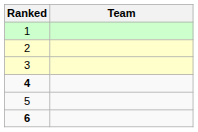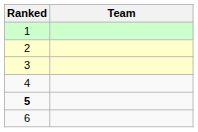(27, 84) bold -> (27, 84) normal
(27, 101) normal -> (27, 101) bold
(27, 119) bold -> (27, 119) normal
